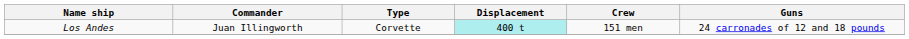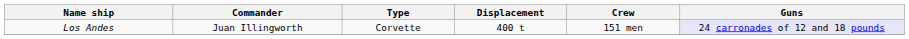(511, 27) paleturquoise background -> (511, 27) no background
(792, 27) no background -> (792, 27) lavender background
